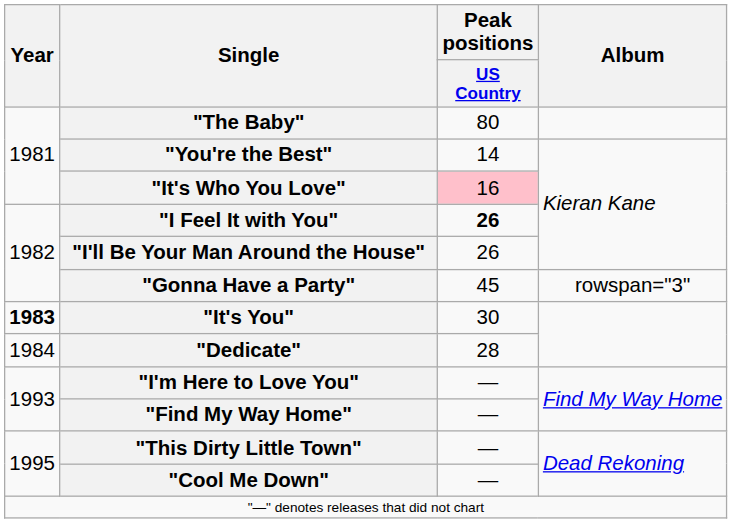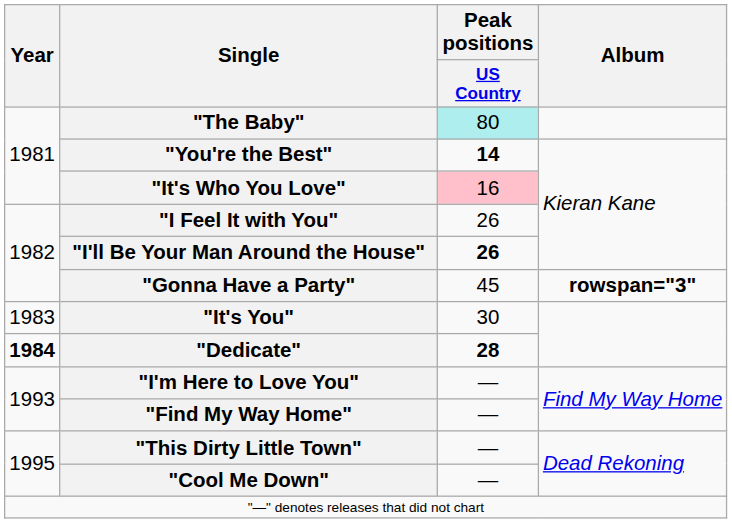(488, 122) no background -> (488, 122) paleturquoise background
(488, 155) normal -> (488, 155) bold
(488, 220) bold -> (488, 220) normal
(488, 252) normal -> (488, 252) bold
(633, 285) normal -> (633, 285) bold
(32, 317) bold -> (32, 317) normal
(32, 350) normal -> (32, 350) bold
(488, 350) normal -> (488, 350) bold
